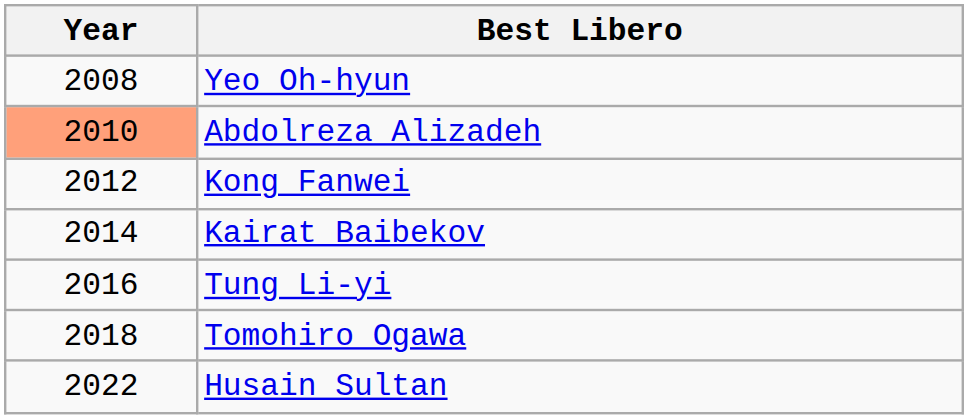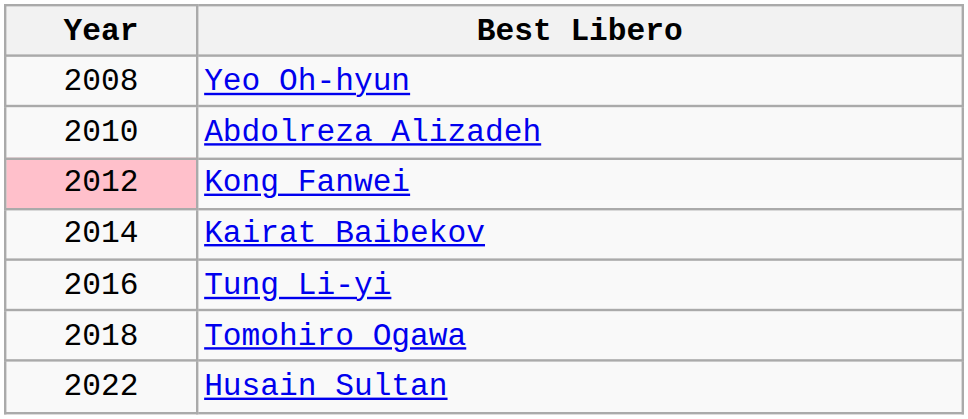(101, 132) lightsalmon background -> (101, 132) no background
(101, 183) no background -> (101, 183) pink background
